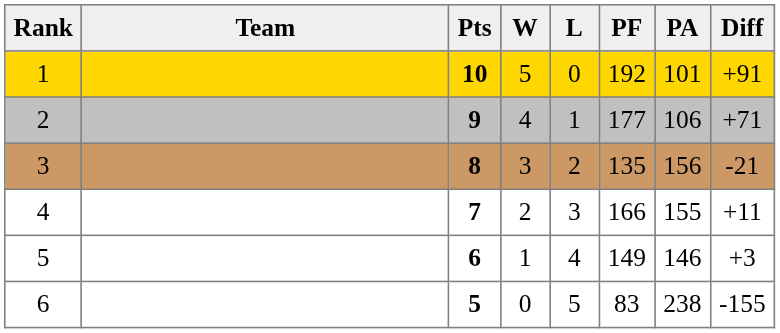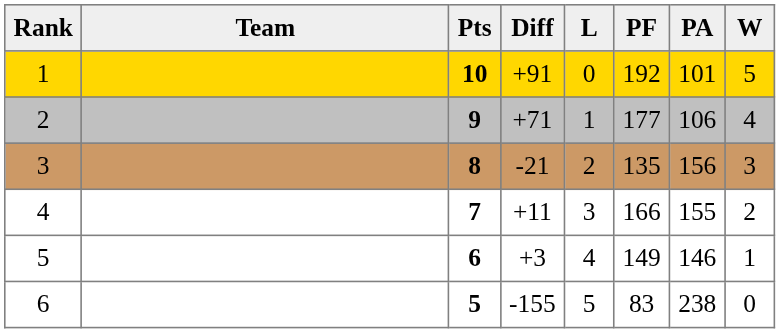columns swapped: (525, 27) <-> (742, 27)
